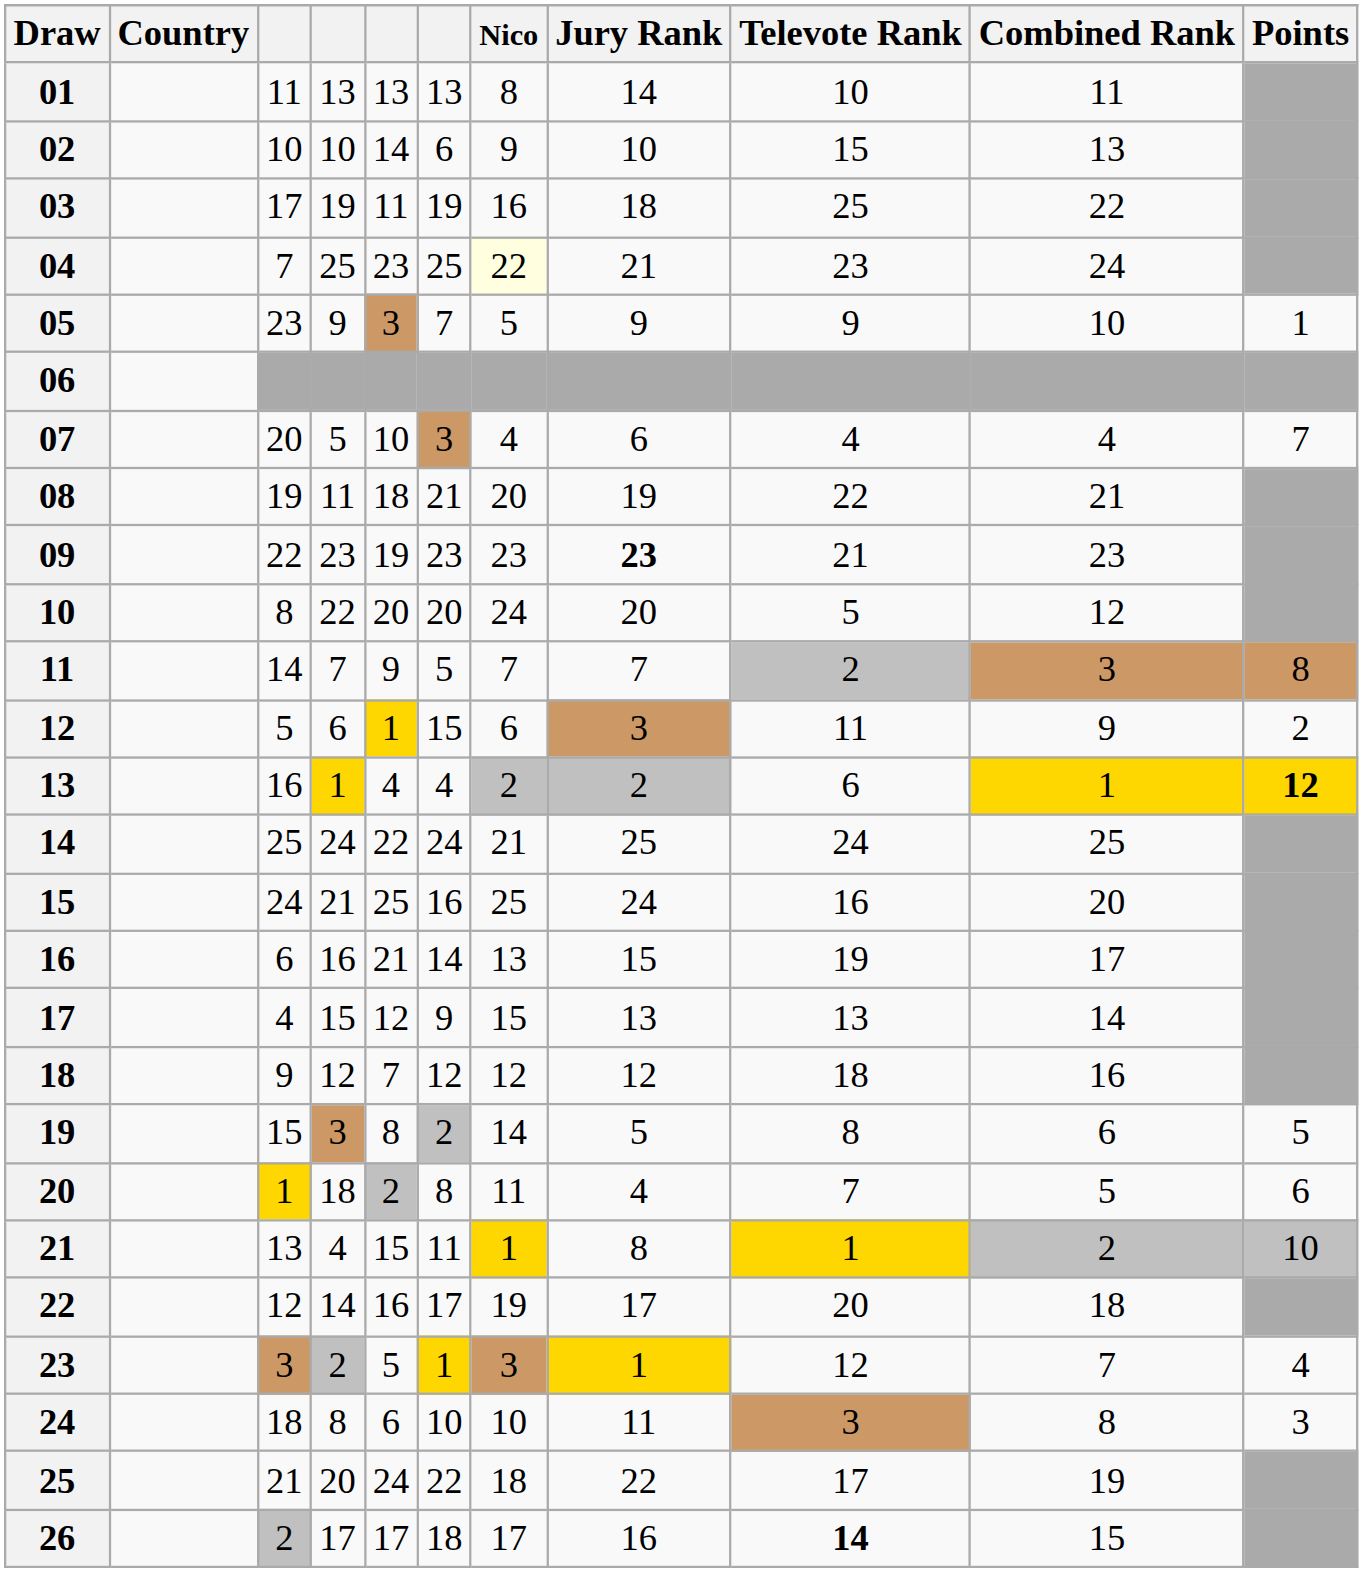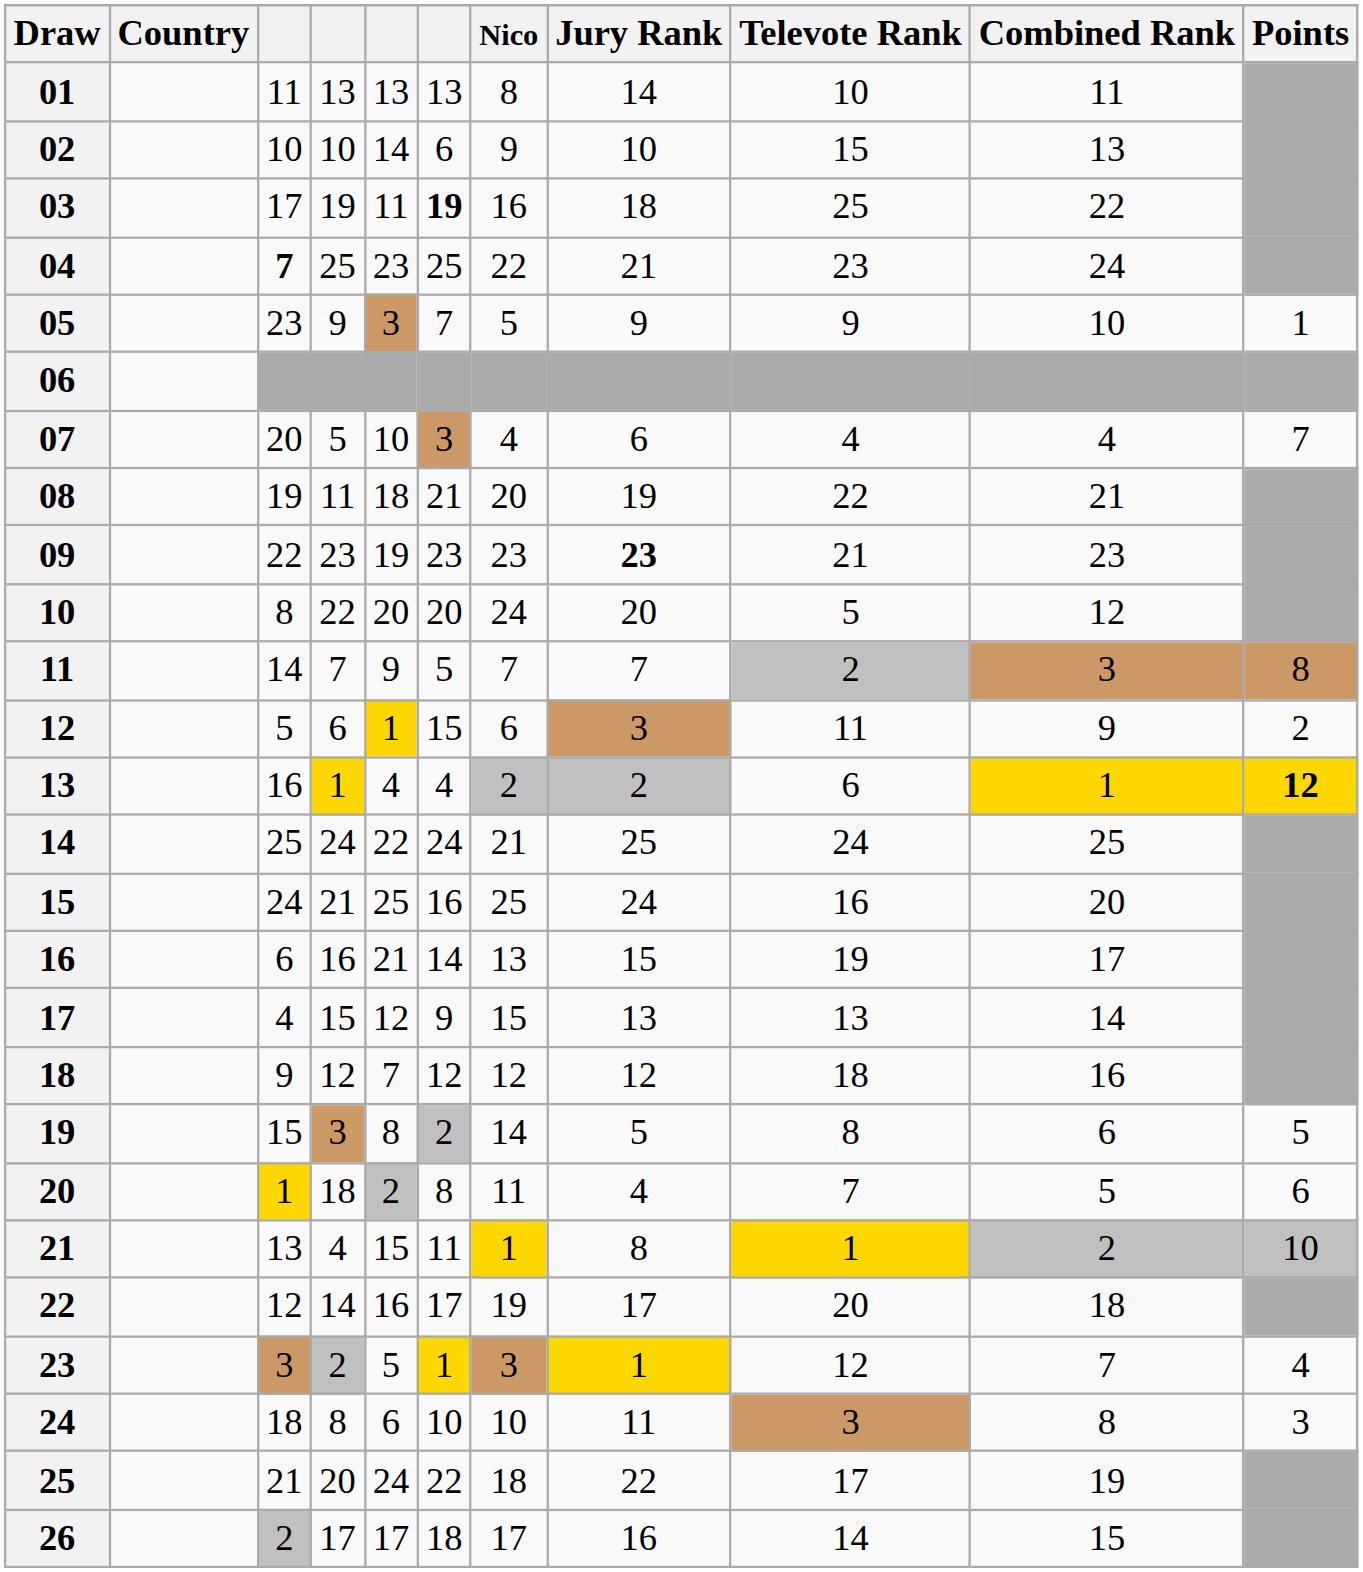(444, 206) normal -> (444, 206) bold
(284, 264) normal -> (284, 264) bold
(509, 264) lightyellow background -> (509, 264) no background
(851, 1537) bold -> (851, 1537) normal
